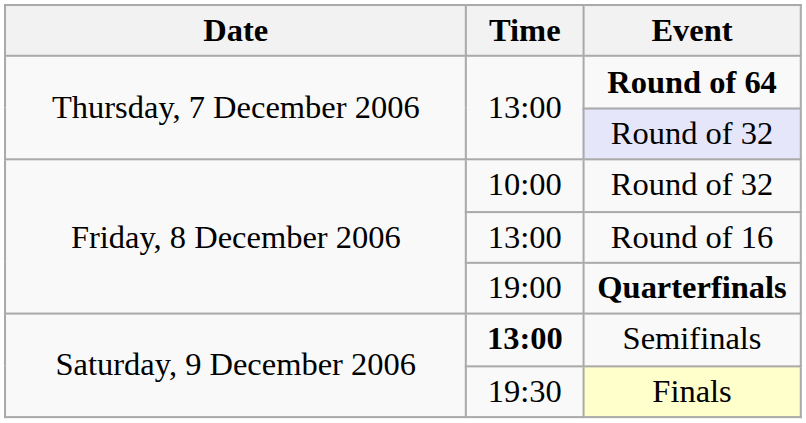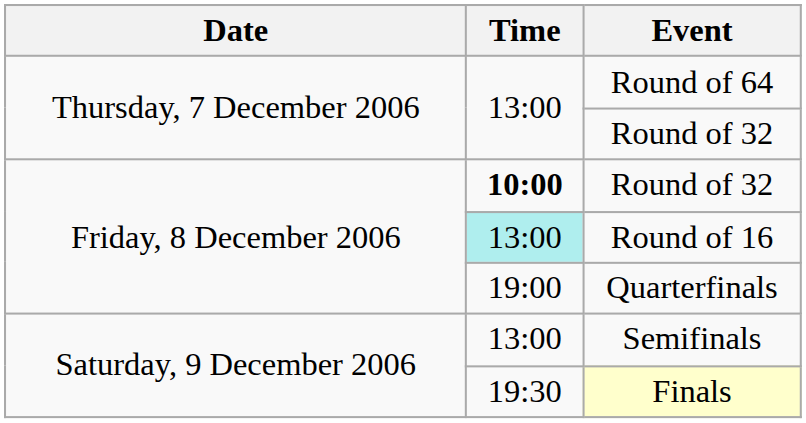(692, 81) bold -> (692, 81) normal
(692, 133) lavender background -> (692, 133) no background
(525, 184) normal -> (525, 184) bold
(525, 236) no background -> (525, 236) paleturquoise background
(692, 287) bold -> (692, 287) normal
(525, 339) bold -> (525, 339) normal
